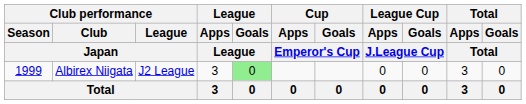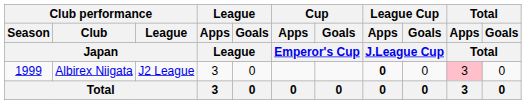(252, 71) lightgreen background -> (252, 71) no background
(383, 71) normal -> (383, 71) bold
(465, 71) no background -> (465, 71) pink background
